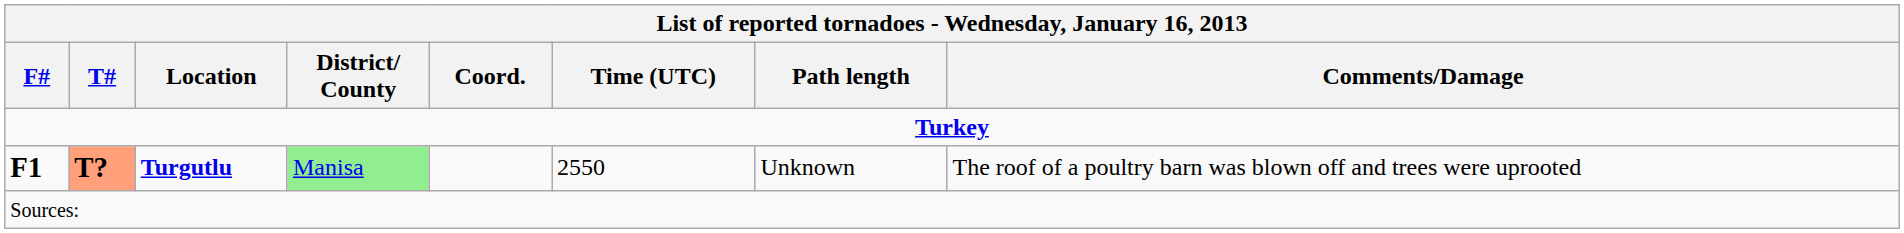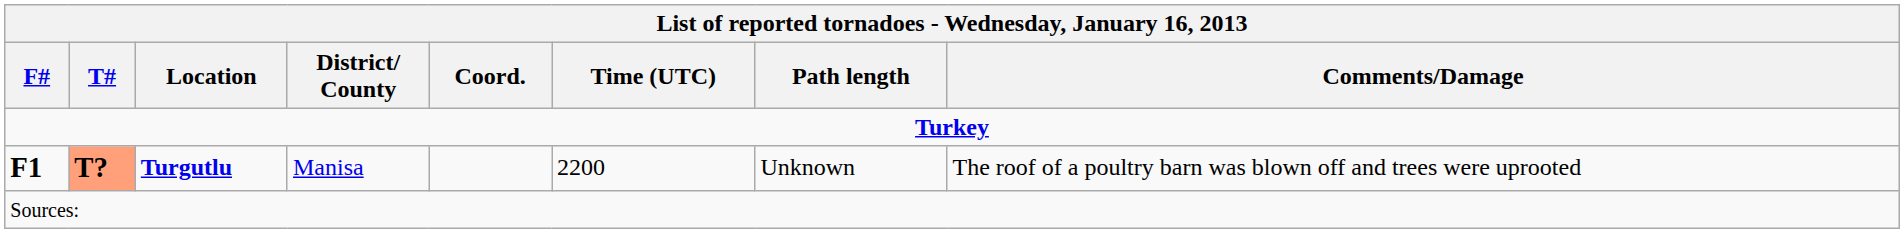(328, 167) lightgreen background -> (328, 167) no background
(581, 167) 2550 -> (581, 167) 2200
